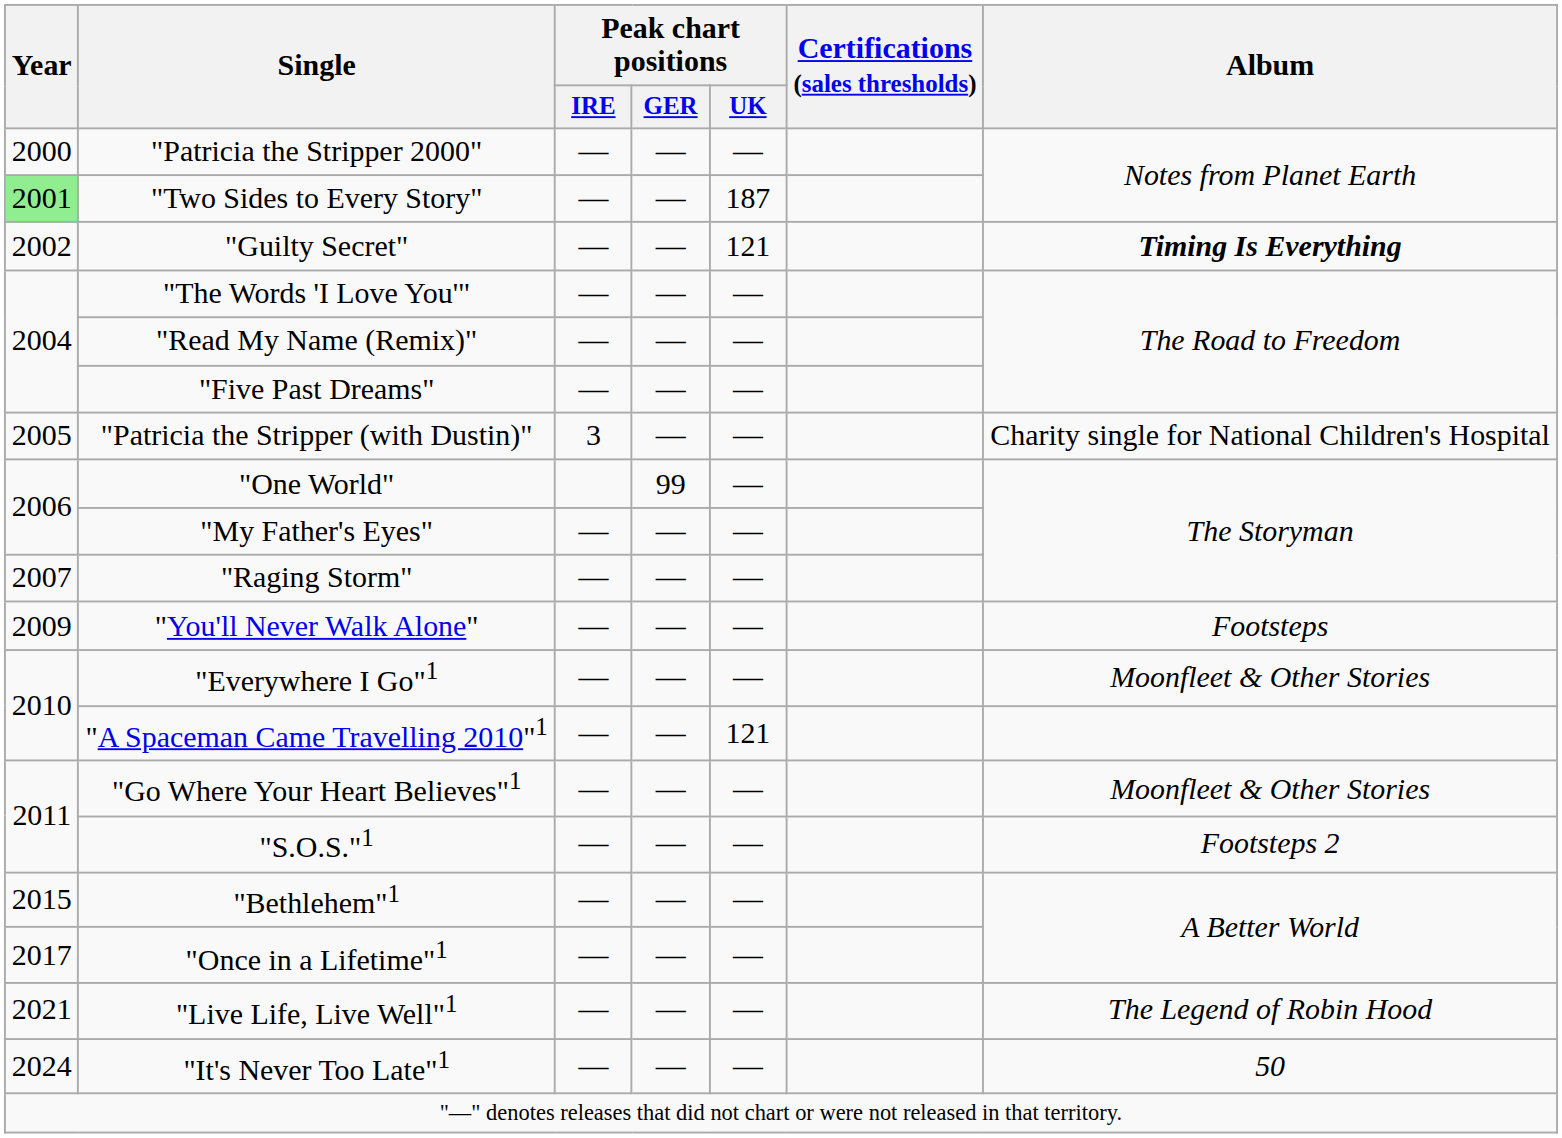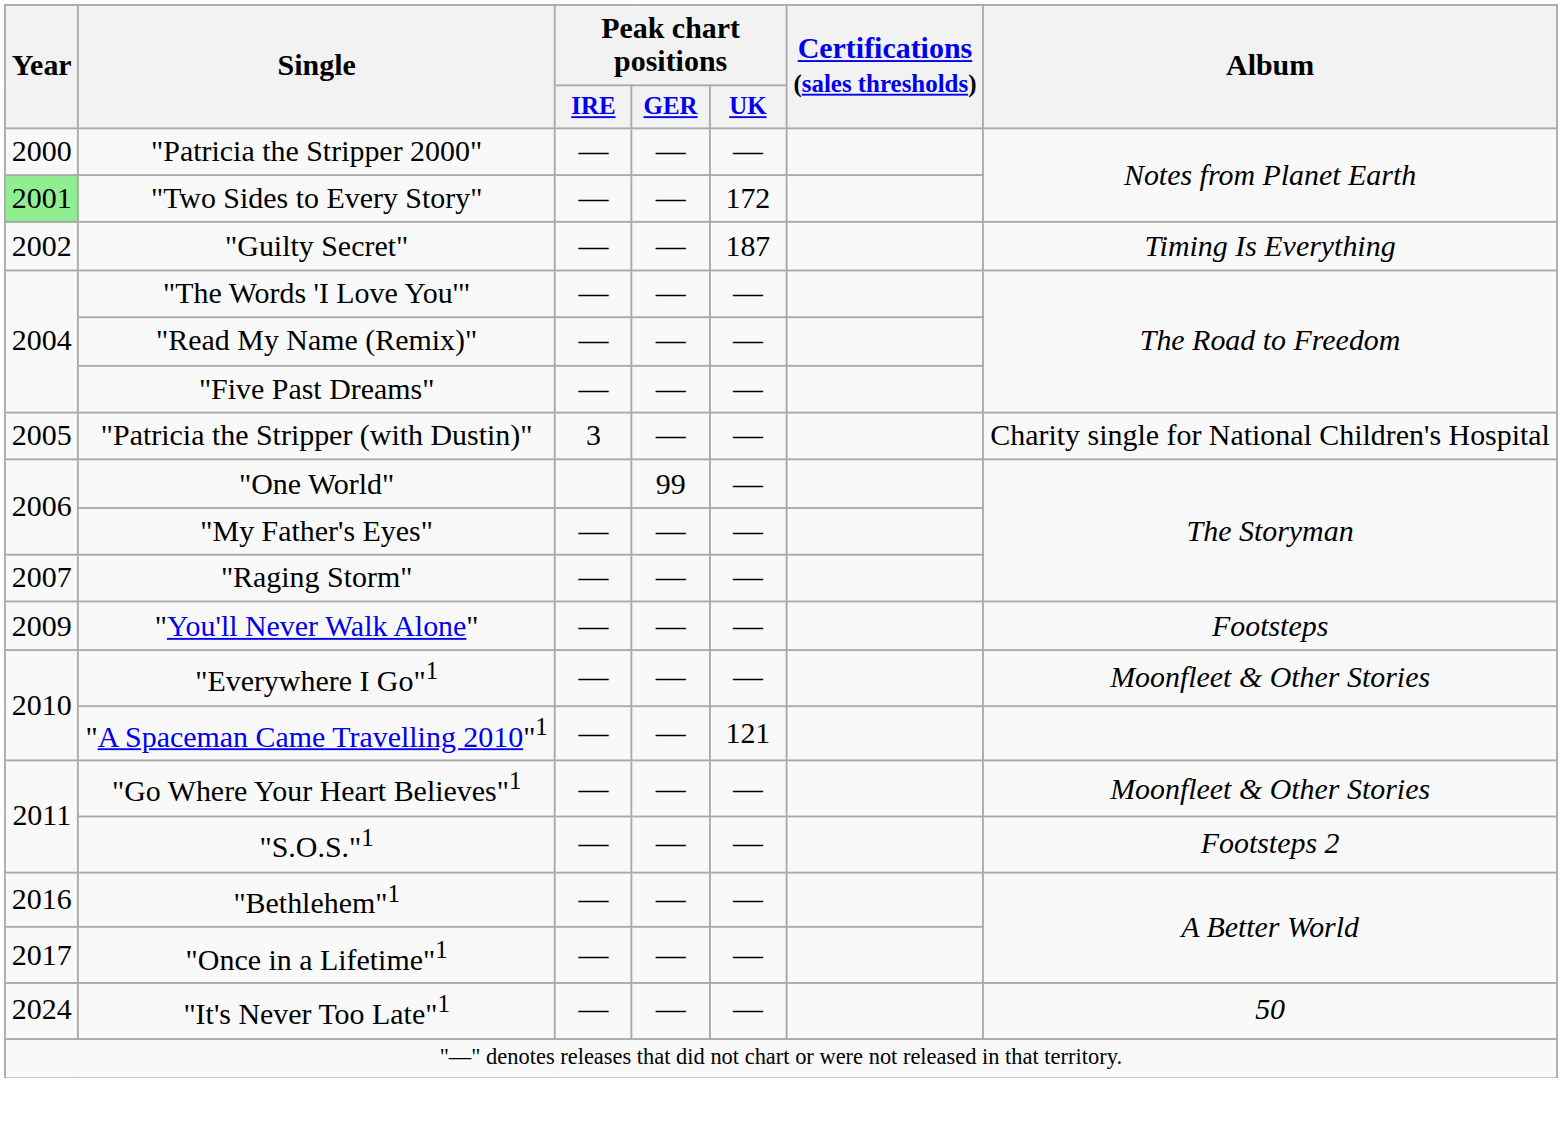(748, 198) 187 -> (748, 198) 172
(748, 245) 121 -> (748, 245) 187
(1270, 245) bold -> (1270, 245) normal
(42, 899) 2015 -> (42, 899) 2016
- row: (317, 1010)
